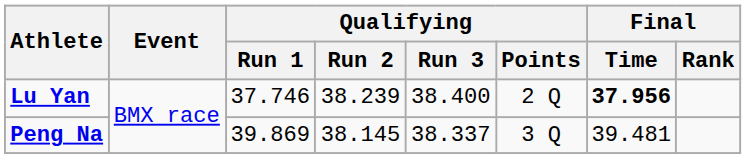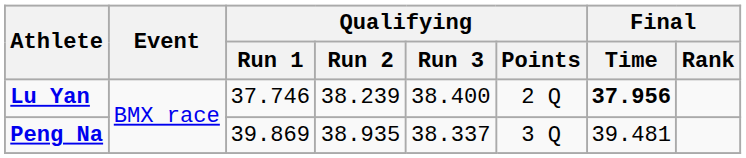(361, 135) 38.145 -> (361, 135) 38.935
